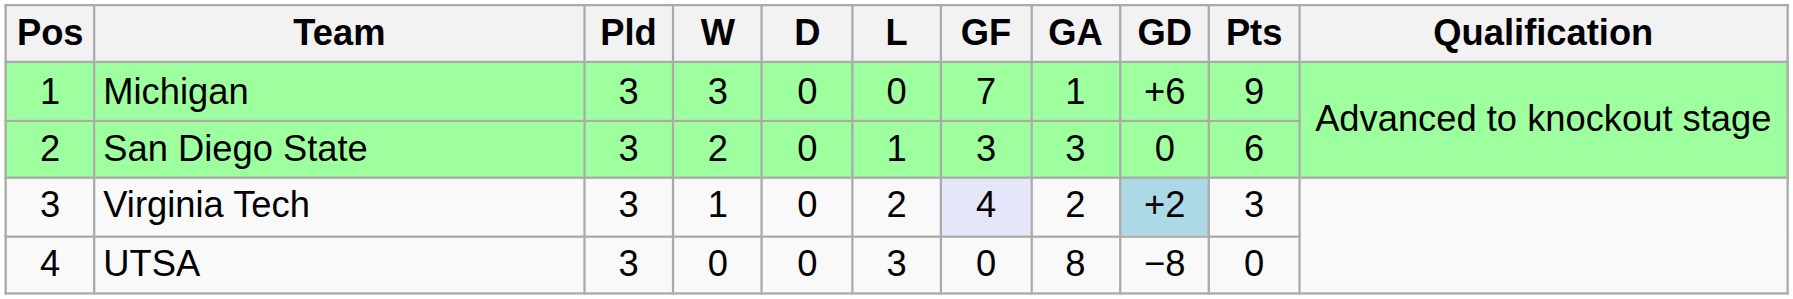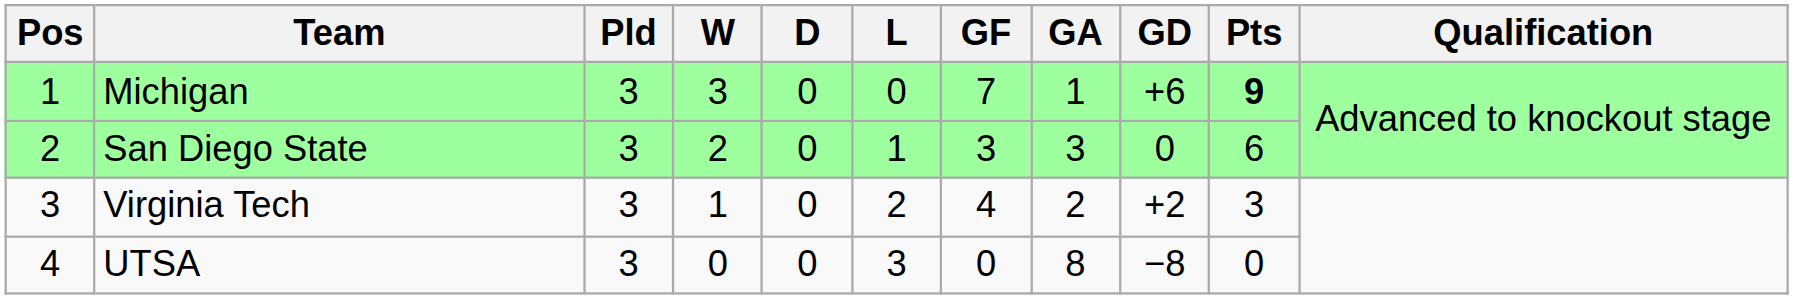(1254, 90) normal -> (1254, 90) bold
(986, 206) lavender background -> (986, 206) no background
(1165, 206) lightblue background -> (1165, 206) no background
